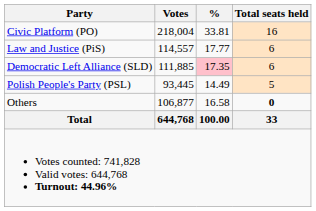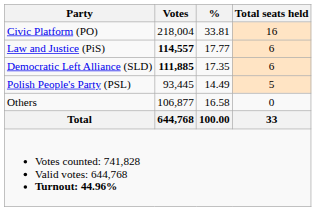(176, 48) normal -> (176, 48) bold
(176, 66) normal -> (176, 66) bold
(217, 66) pink background -> (217, 66) no background
(272, 102) bold -> (272, 102) normal
